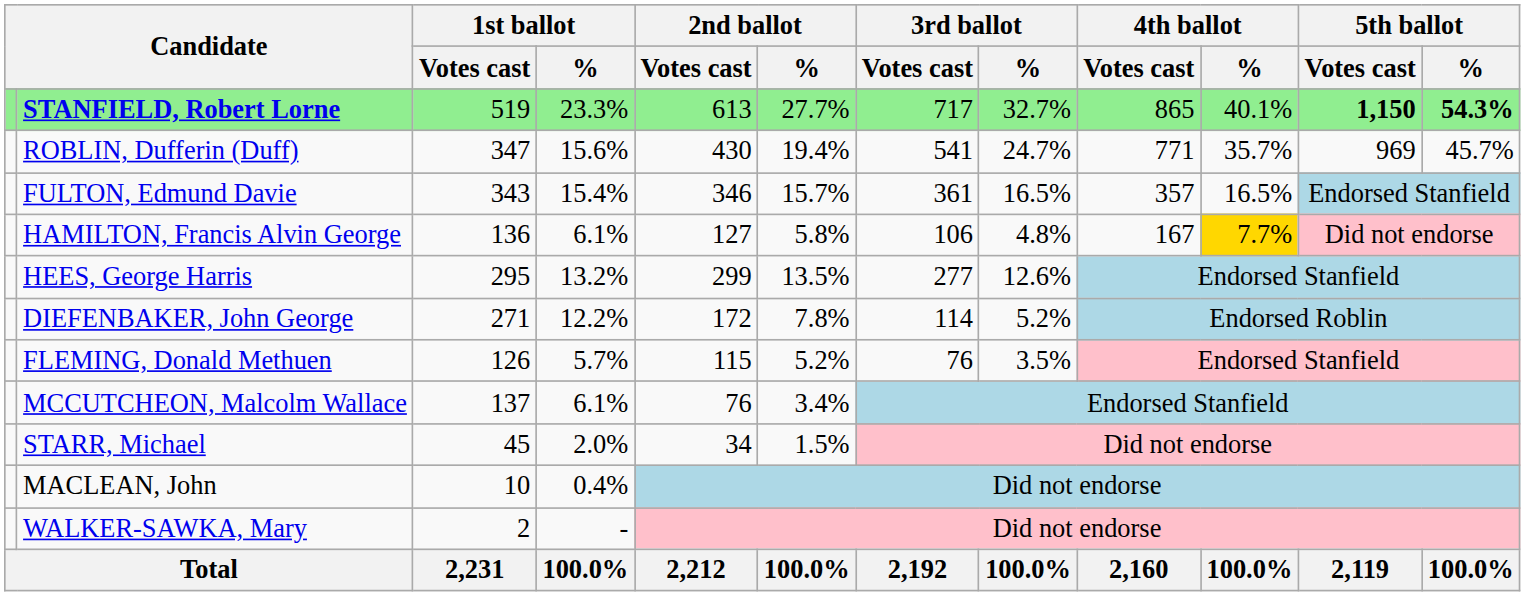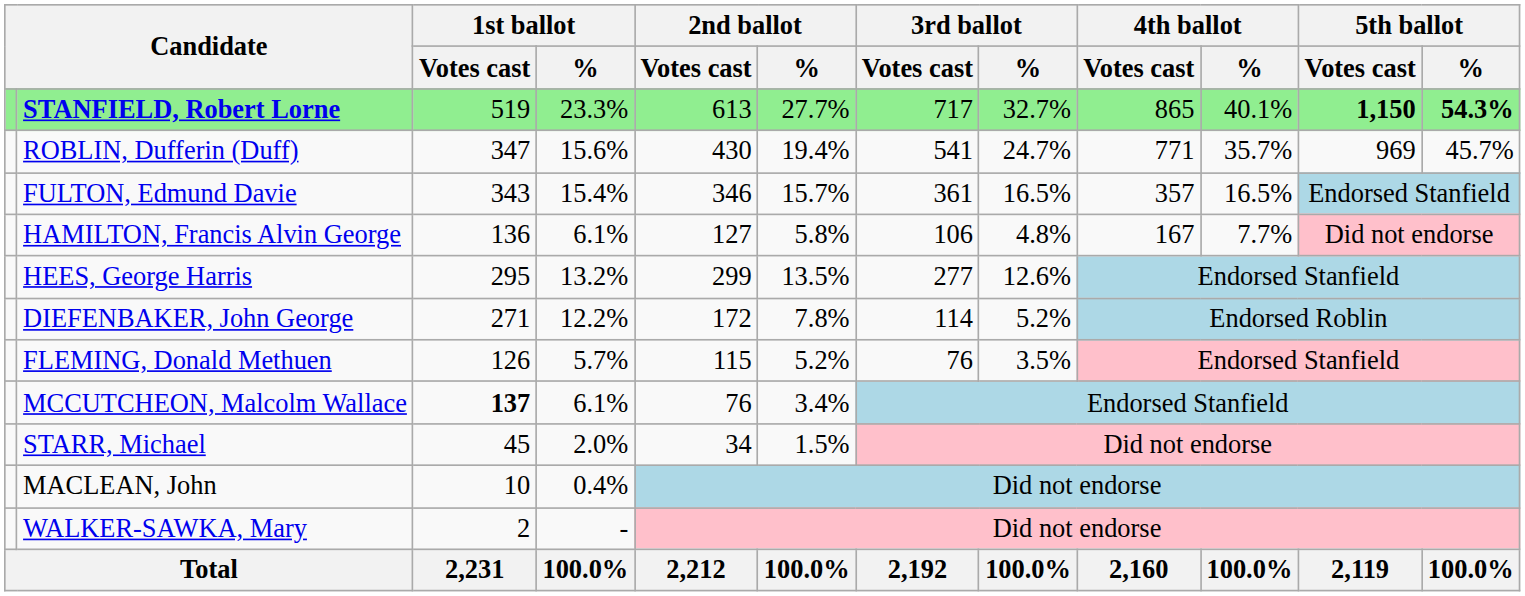(1265, 234) gold background -> (1265, 234) no background
(510, 402) normal -> (510, 402) bold
